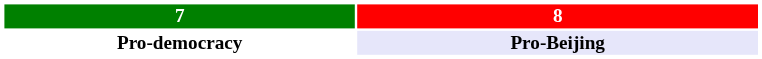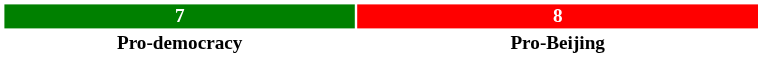(558, 42) lavender background -> (558, 42) no background
